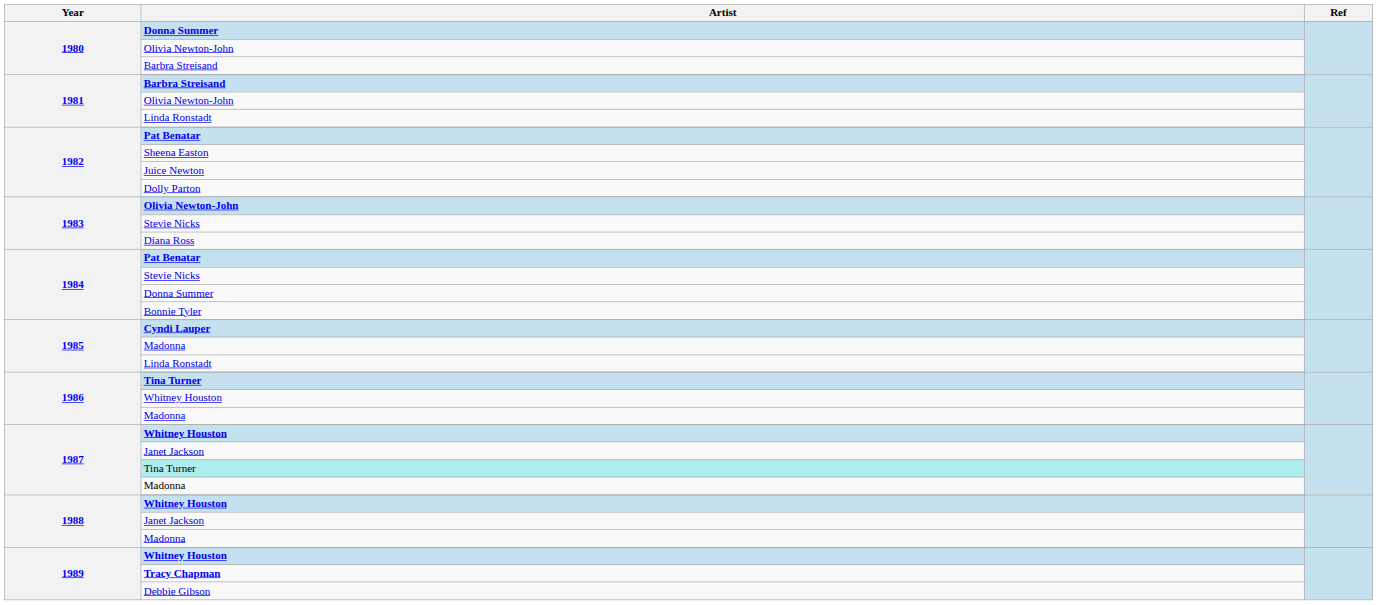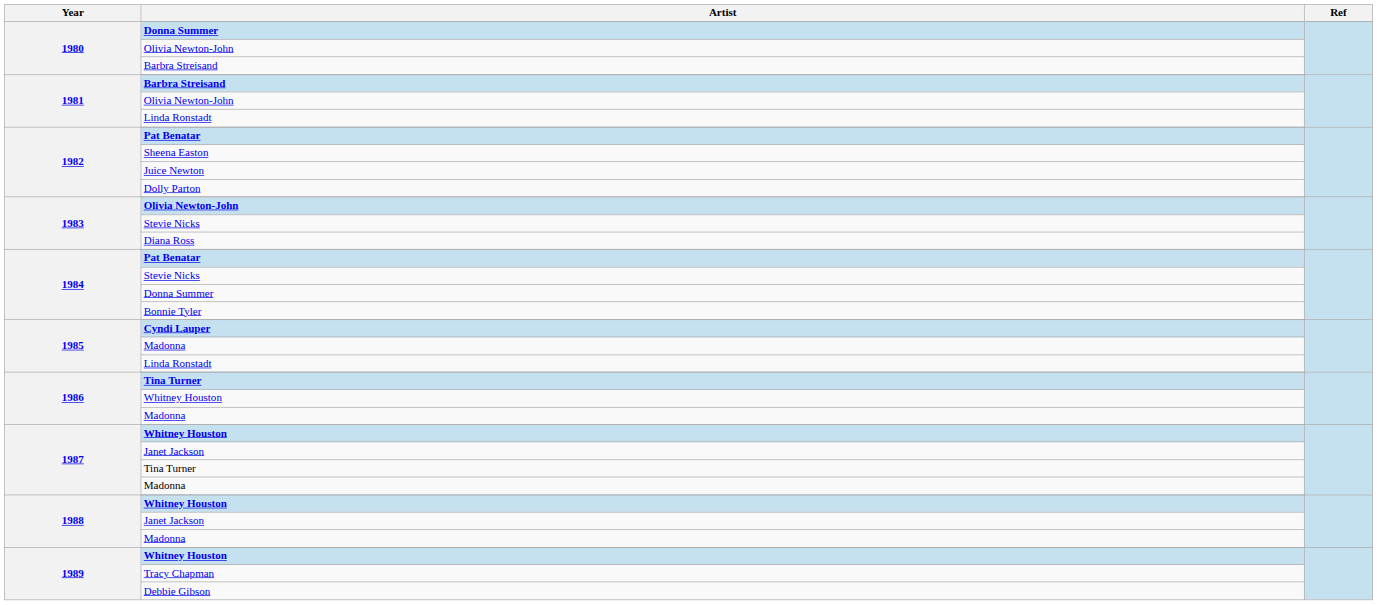(170, 468) paleturquoise background -> (170, 468) no background
(182, 573) bold -> (179, 573) normal
